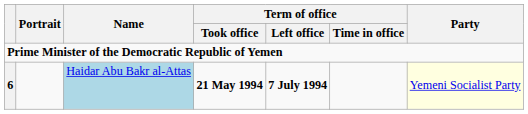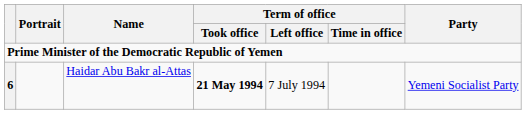(129, 71) lightblue background -> (129, 71) no background
(298, 85) bold -> (297, 85) normal
(465, 85) lightyellow background -> (463, 85) no background
